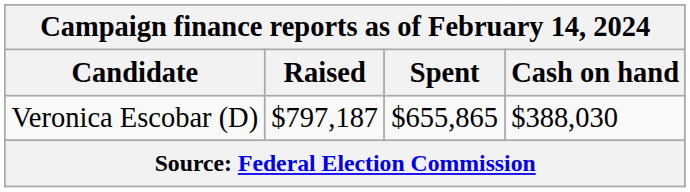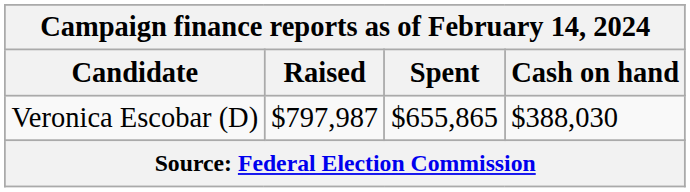(325, 117) $797,187 -> (325, 117) $797,987
